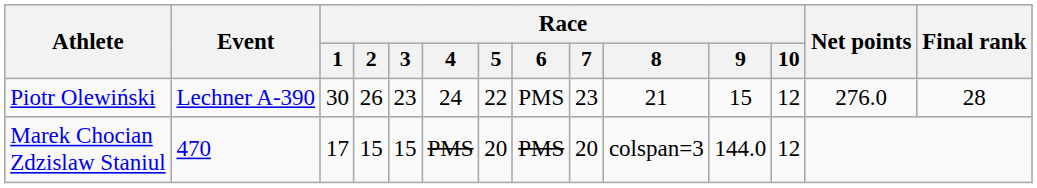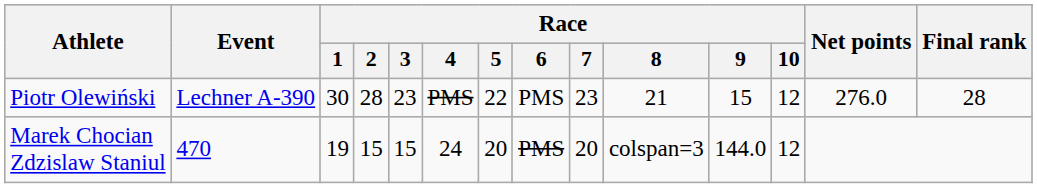(371, 97) 26 -> (371, 97) 28
(450, 97) 24 -> (450, 97) PMS
(337, 149) 17 -> (337, 149) 19
(450, 149) PMS -> (450, 149) 24
